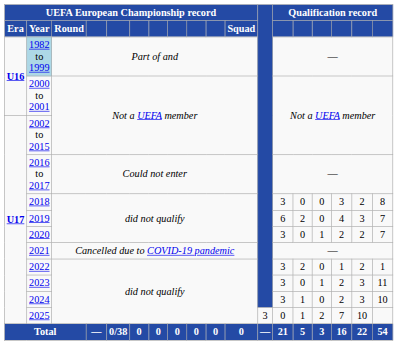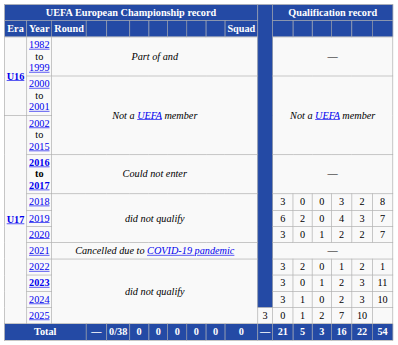(39, 56) lightblue background -> (39, 56) no background
(39, 174) normal -> (39, 174) bold
(39, 283) normal -> (39, 283) bold
